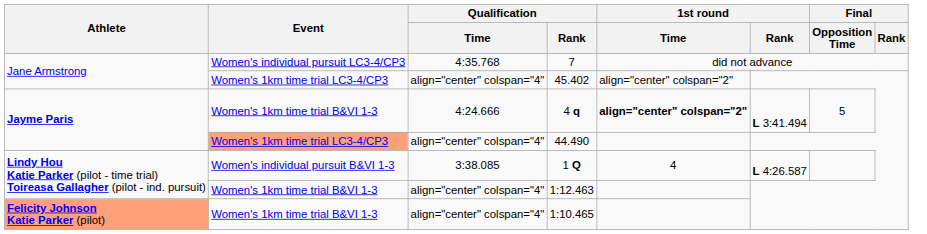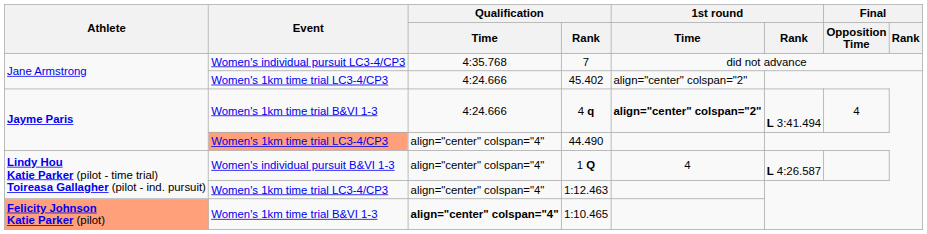(477, 80) align="center" colspan="4" -> (485, 80) 4:24.666
(842, 111) 5 -> (856, 111) 4
(477, 166) 3:38.085 -> (477, 166) align="center" colspan="4"
(294, 190) Women's 1km time trial B&VI 1-3 -> (300, 190) Women's 1km time trial LC3-4/CP3
(477, 214) normal -> (485, 214) bold
